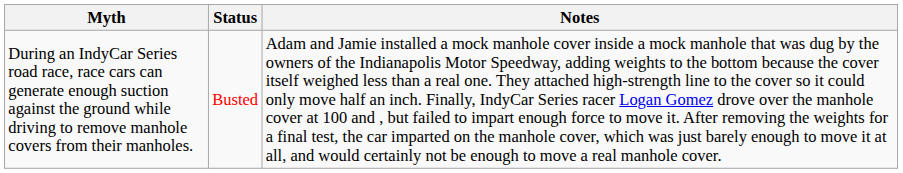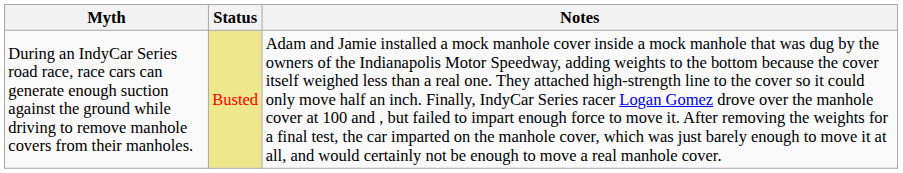(235, 99) no background -> (235, 99) khaki background
